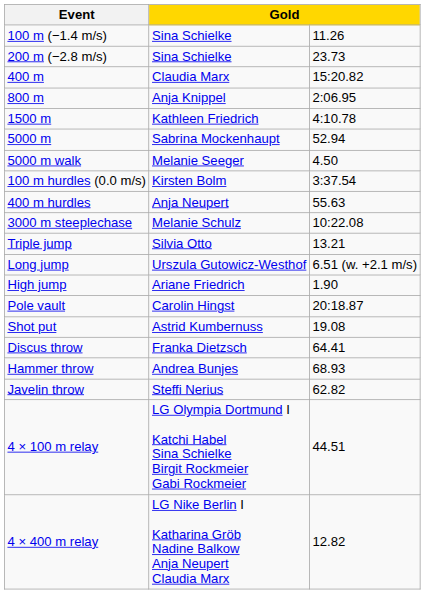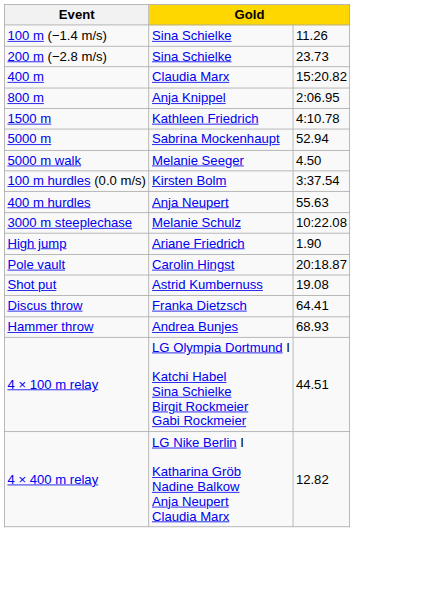- row: (40, 243)
- row: (38, 264)
- row: (46, 389)
